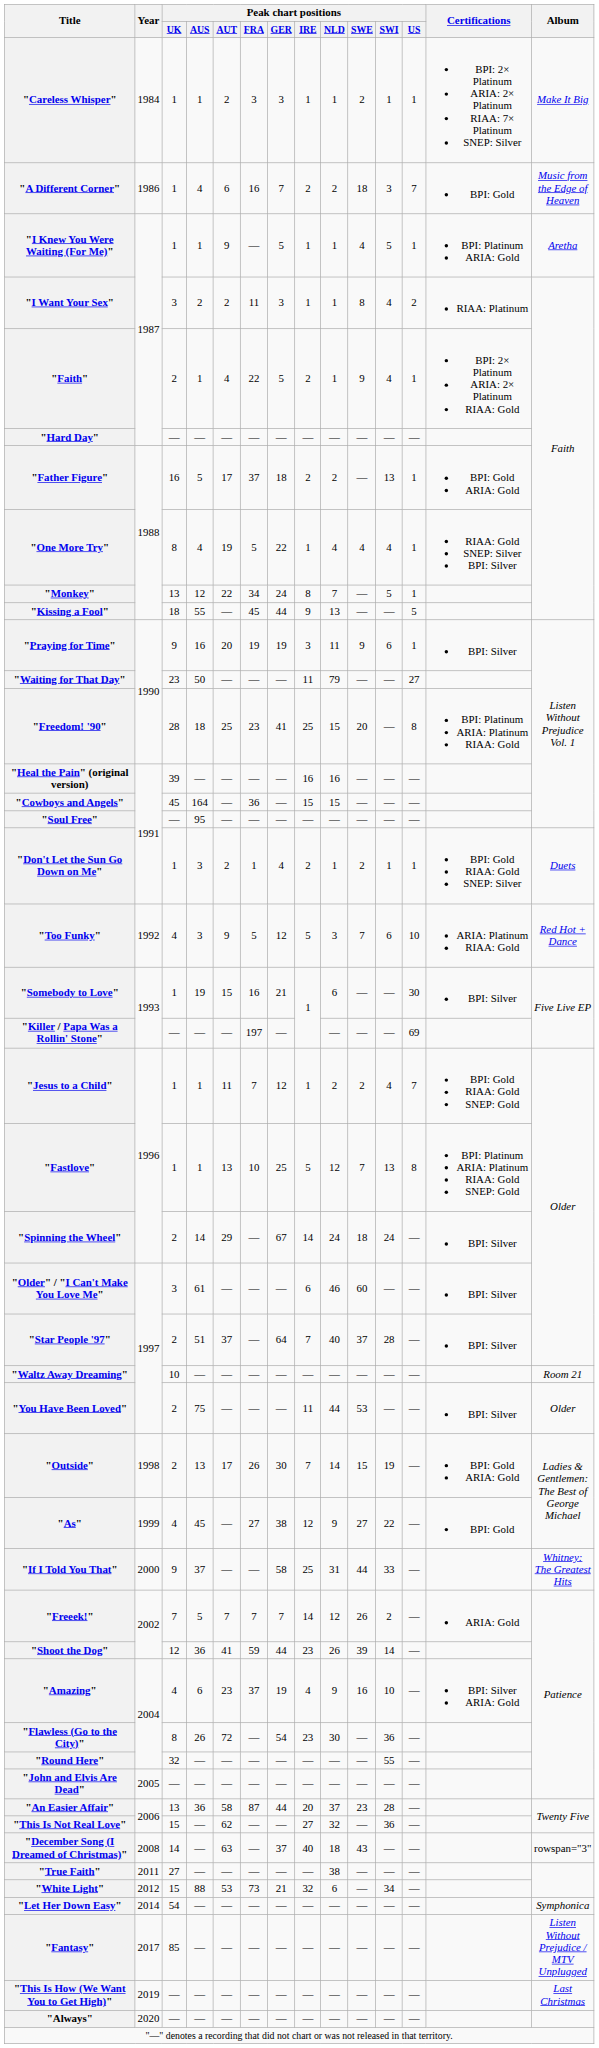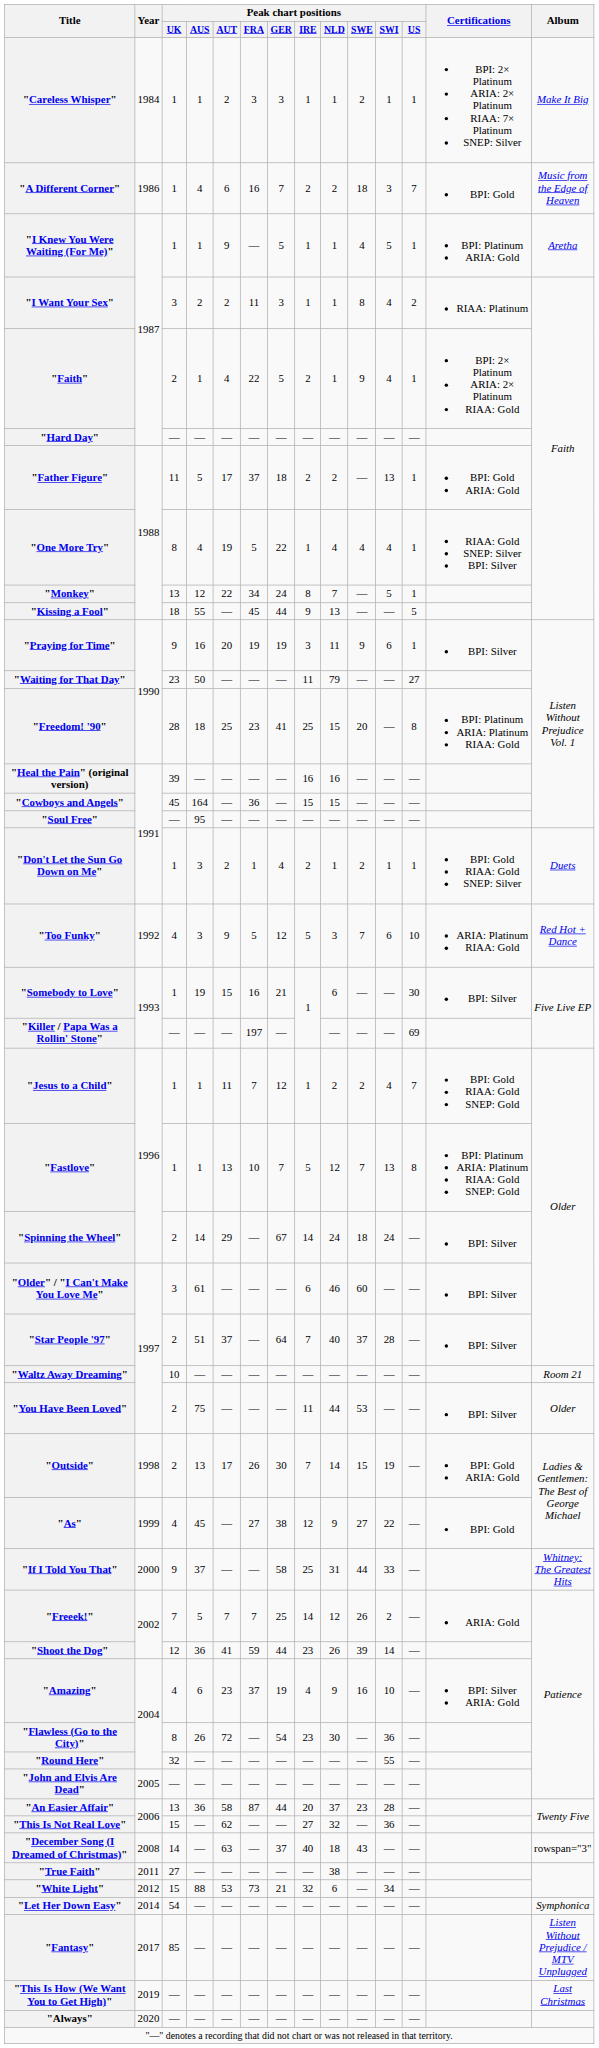(174, 477) 16 -> (174, 477) 11
(281, 1167) 25 -> (281, 1167) 7
(281, 1616) 7 -> (281, 1616) 25
